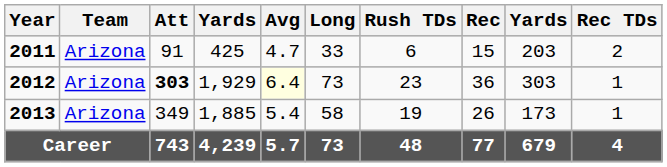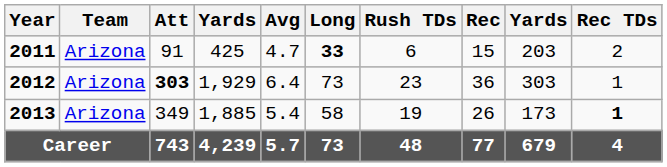(332, 52) normal -> (332, 52) bold
(283, 83) lightyellow background -> (283, 83) no background
(617, 114) normal -> (617, 114) bold
